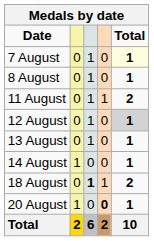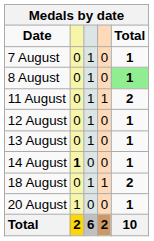(130, 57) lightyellow background -> (130, 57) no background
(130, 78) no background -> (130, 78) lightgreen background
(130, 120) lightgrey background -> (130, 120) no background
(77, 162) normal -> (77, 162) bold
(91, 183) bold -> (91, 183) normal
(104, 204) bold -> (104, 204) normal
